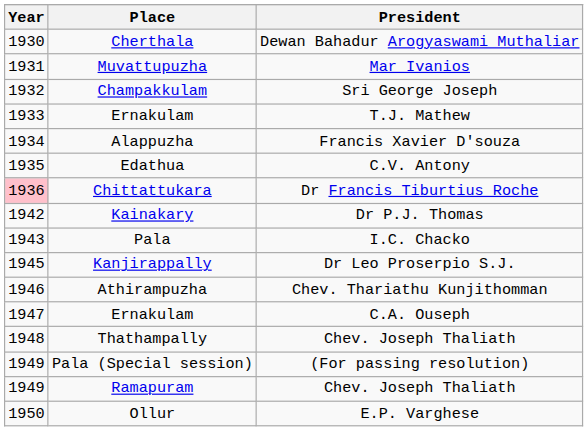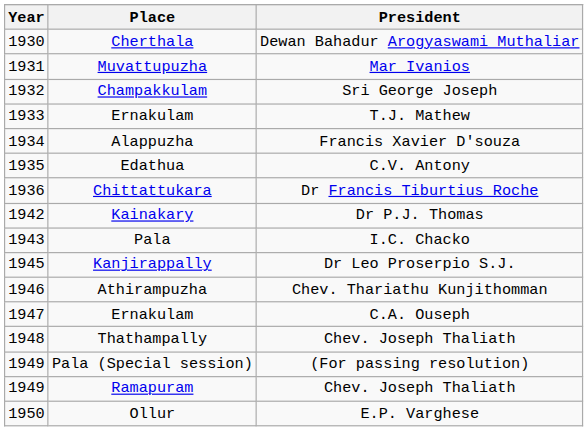(26, 191) pink background -> (26, 191) no background
